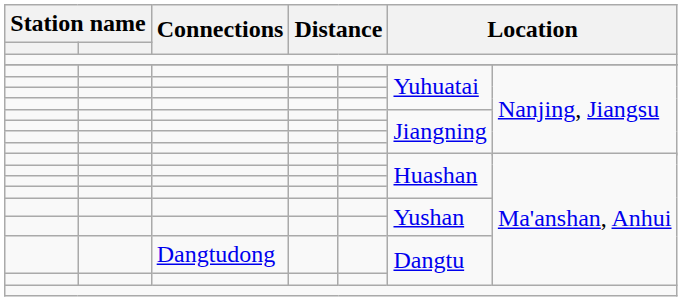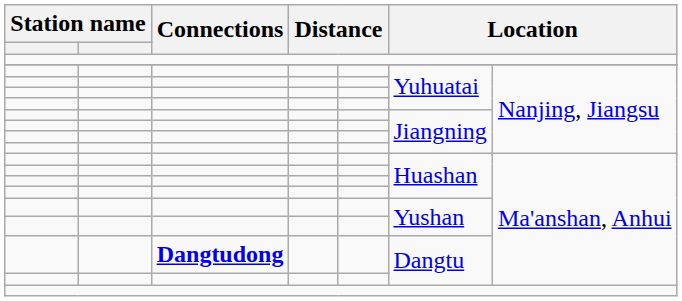(216, 254) normal -> (220, 254) bold
